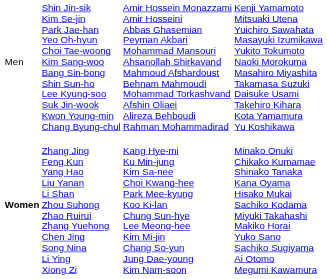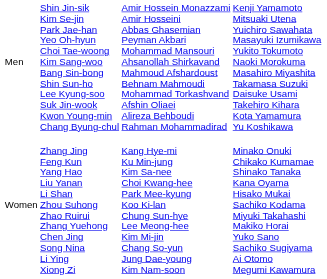(22, 204) bold -> (21, 205) normal
